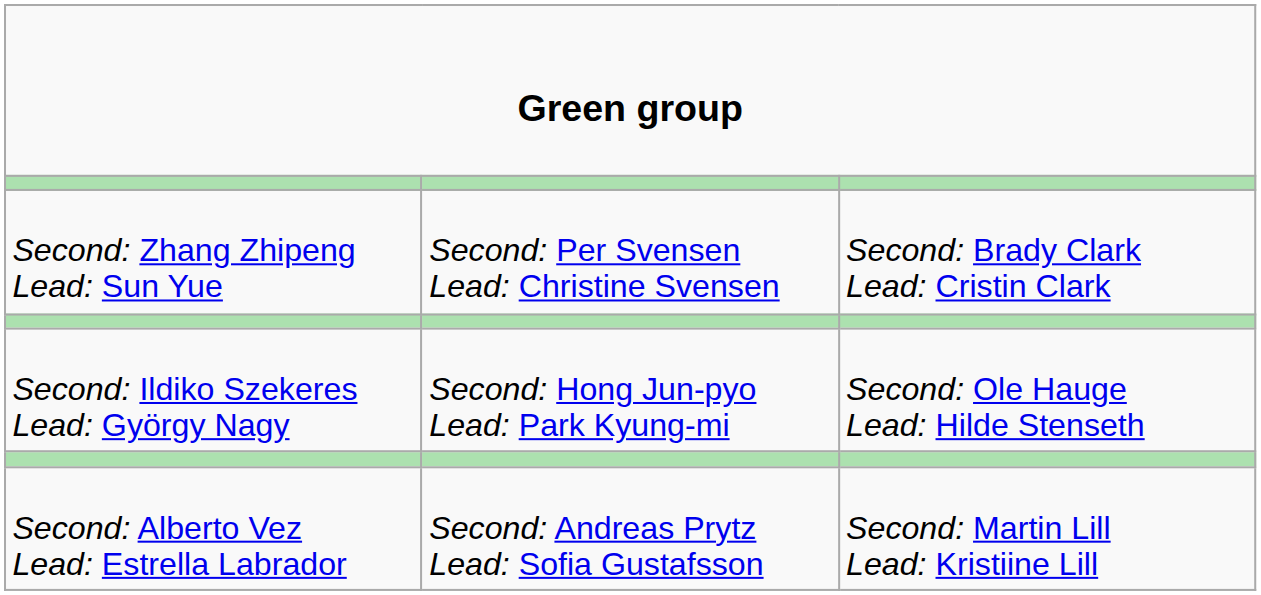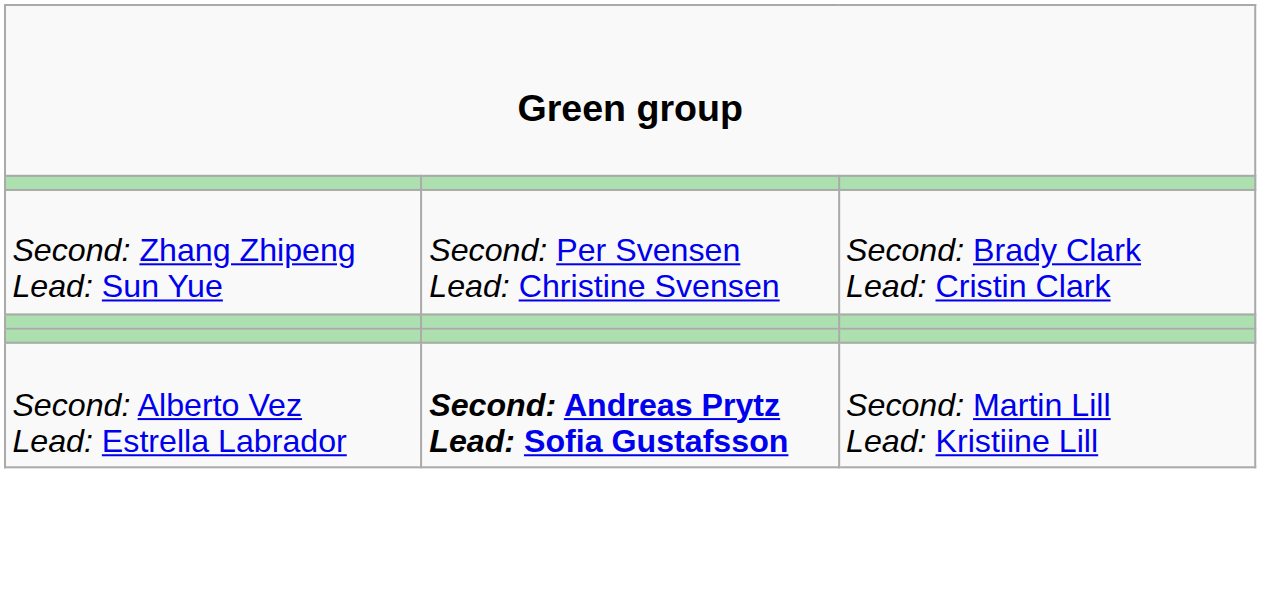- row: (185, 407)
(596, 545) normal -> (609, 422) bold
